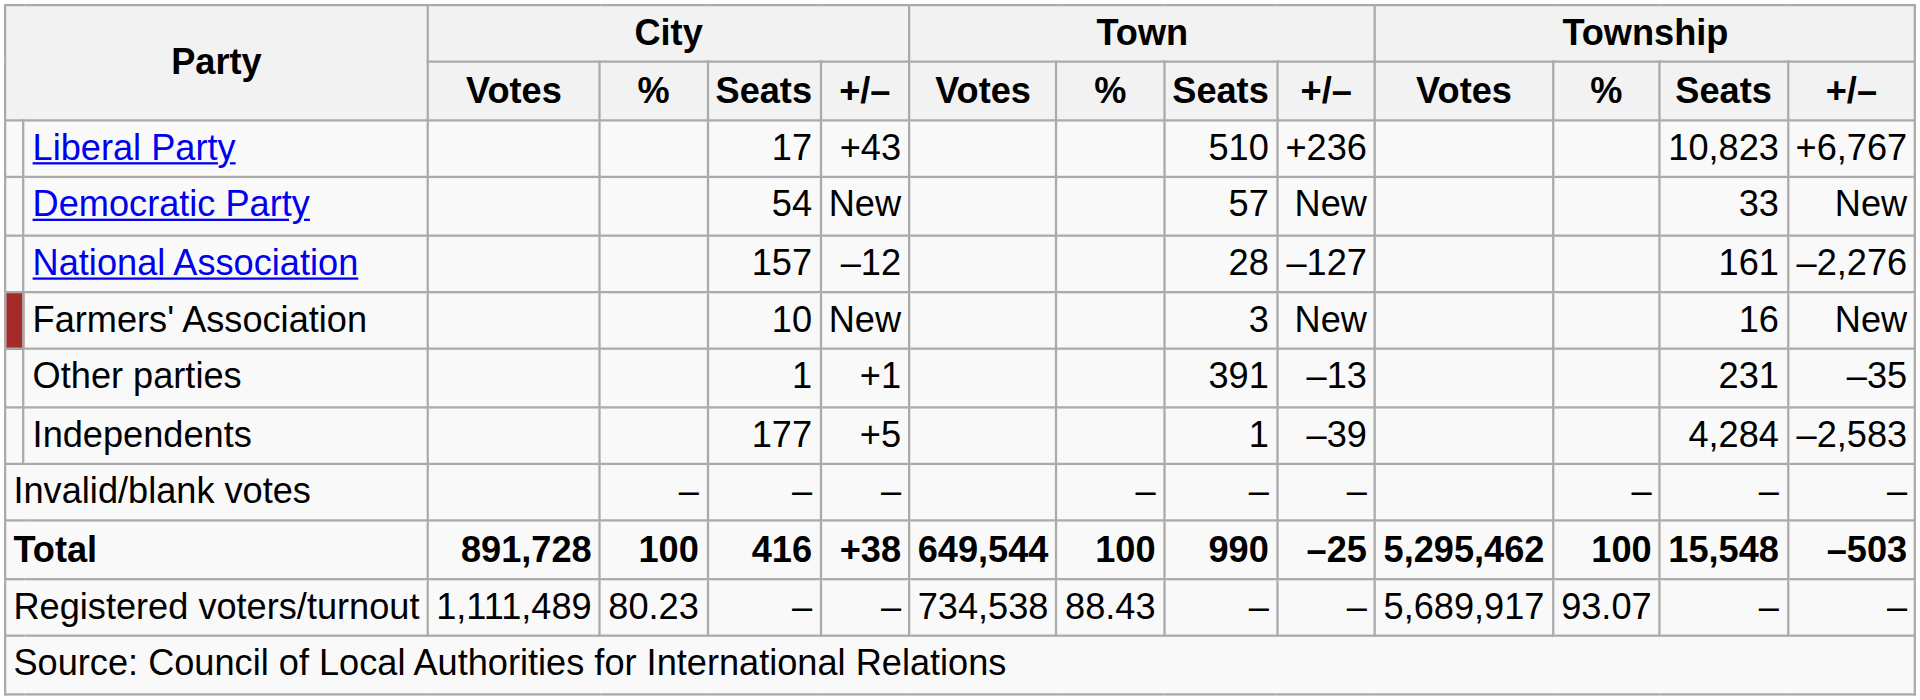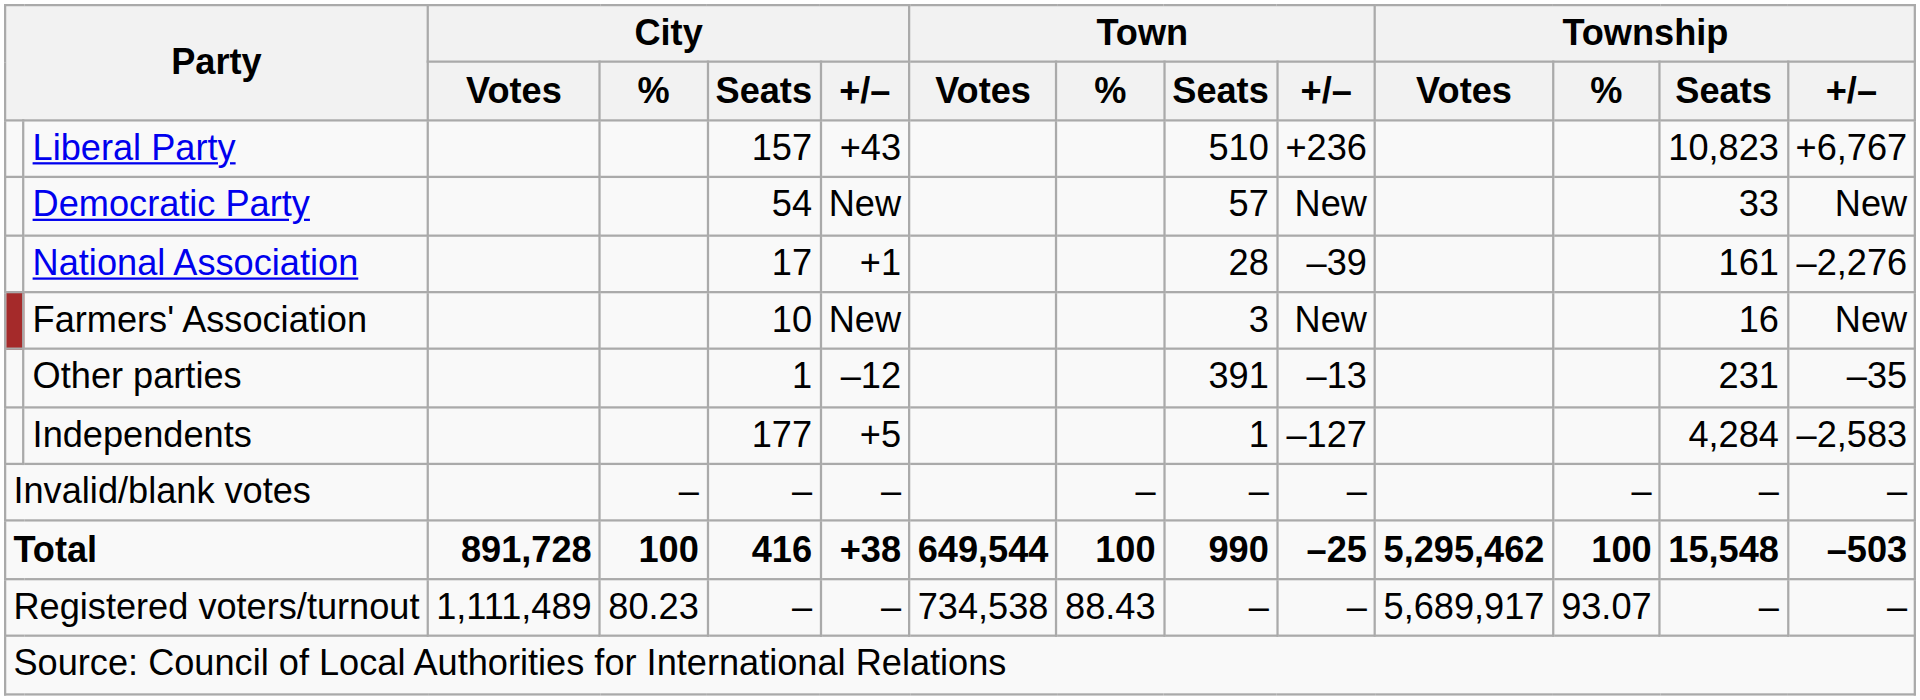(792, 147) 17 -> (782, 147) 157
(782, 262) 157 -> (792, 262) 17
(871, 262) –12 -> (880, 262) +1
(1327, 262) –127 -> (1337, 262) –39
(880, 377) +1 -> (871, 377) –12
(1337, 434) –39 -> (1327, 434) –127
